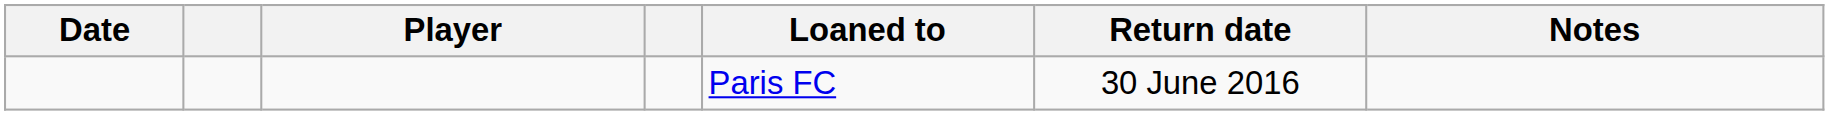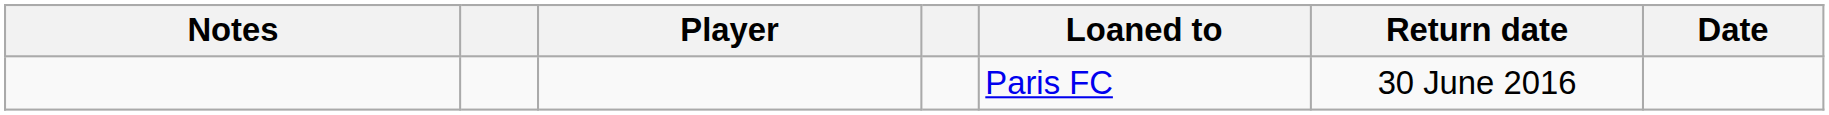columns swapped: (95, 30) <-> (1595, 30)
